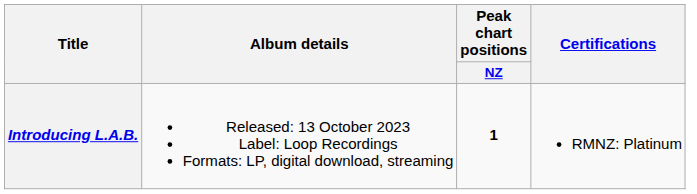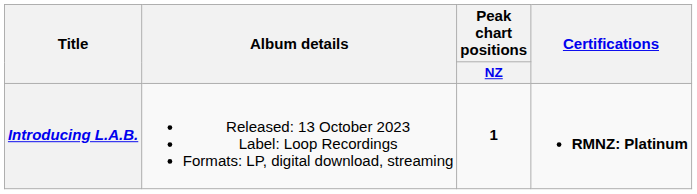(608, 144) normal -> (611, 144) bold
